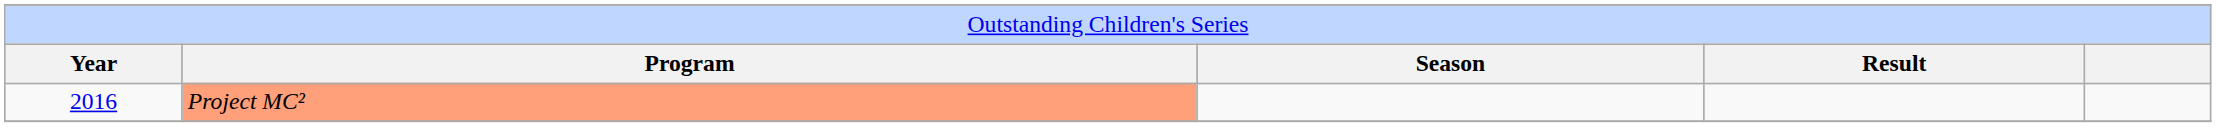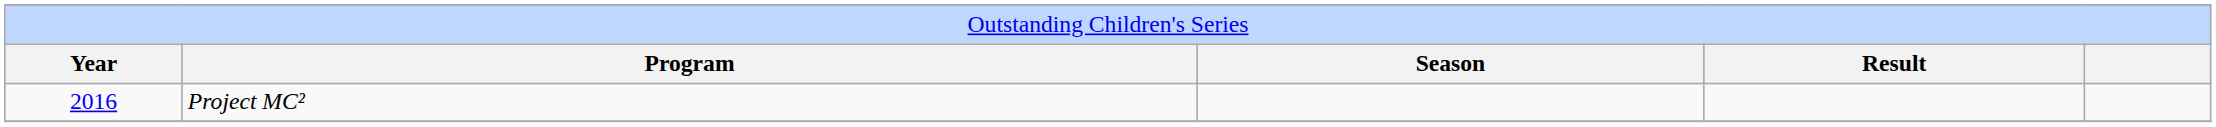(246, 102) lightsalmon background -> (246, 102) no background
